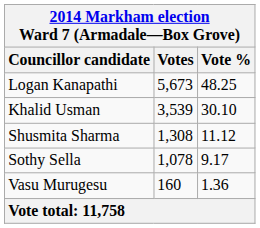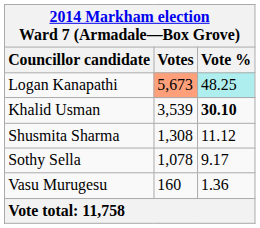(175, 85) no background -> (175, 85) lightsalmon background
(219, 85) no background -> (219, 85) paleturquoise background
(219, 110) normal -> (219, 110) bold
